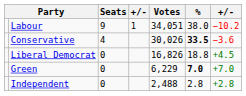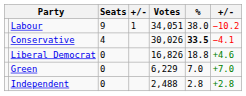(223, 40) −3.6 -> (223, 40) −4.1
(223, 55) +4.5 -> (223, 55) +4.6
(195, 69) bold -> (195, 69) normal
